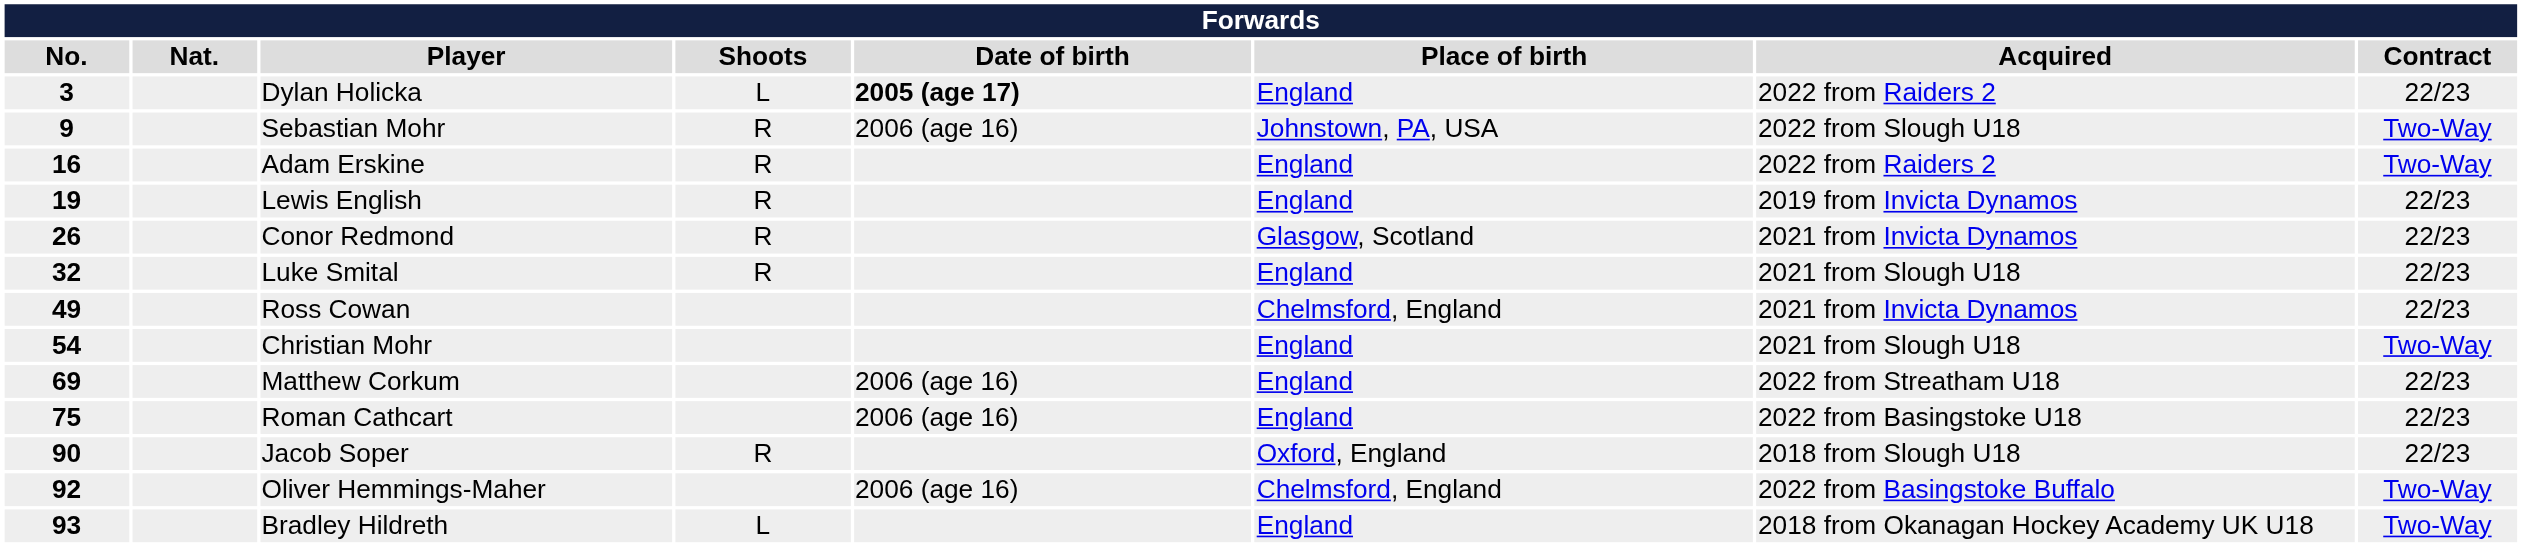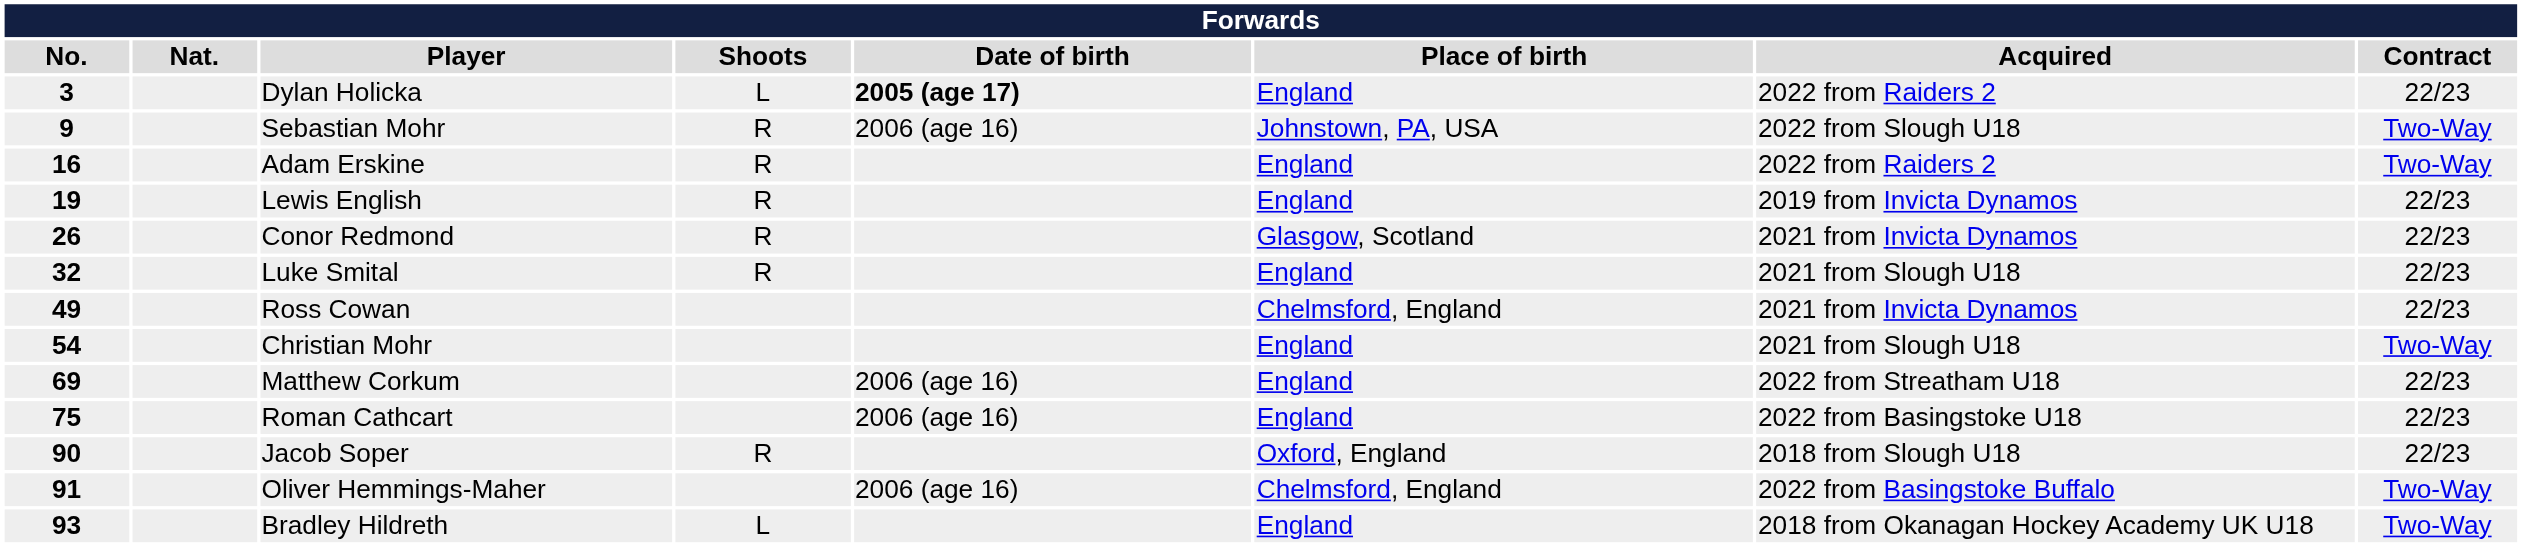(67, 489) 92 -> (67, 489) 91
